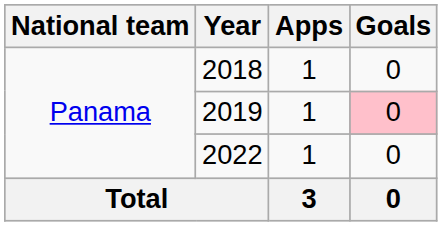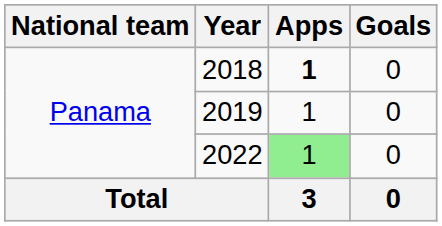(309, 69) normal -> (309, 69) bold
(393, 112) pink background -> (393, 112) no background
(309, 155) no background -> (309, 155) lightgreen background
